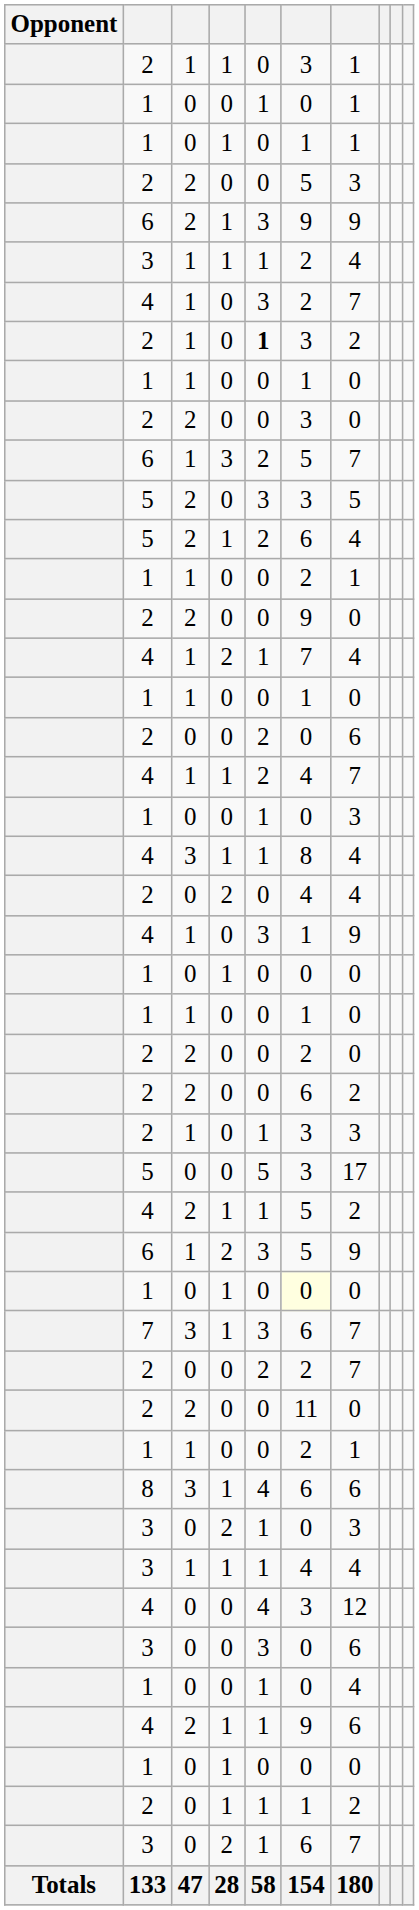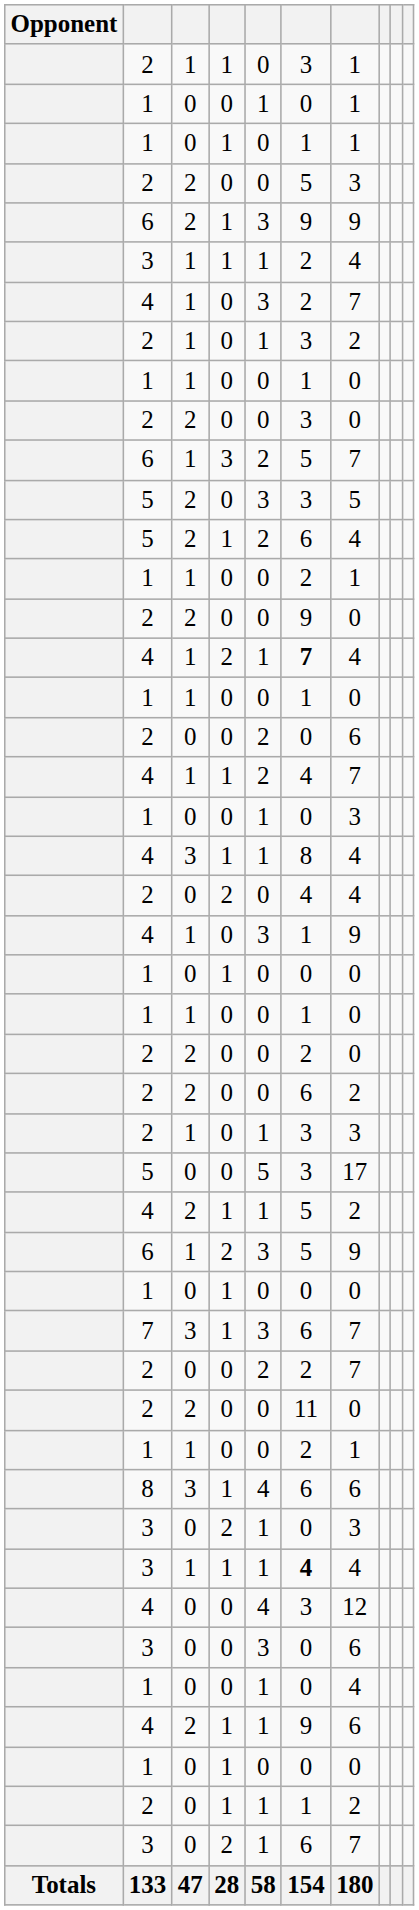(263, 340) bold -> (263, 340) normal
(306, 657) normal -> (306, 657) bold
(306, 1291) lightyellow background -> (306, 1291) no background
(306, 1568) normal -> (306, 1568) bold
